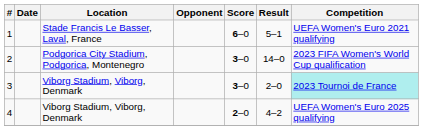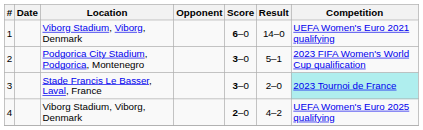(97, 33) Stade Francis Le Basser, Laval, France -> (94, 33) Viborg Stadium, Viborg, Denmark
(274, 33) 5–1 -> (274, 33) 14–0
(274, 60) 14–0 -> (274, 60) 5–1
(94, 86) Viborg Stadium, Viborg, Denmark -> (97, 86) Stade Francis Le Basser, Laval, France
